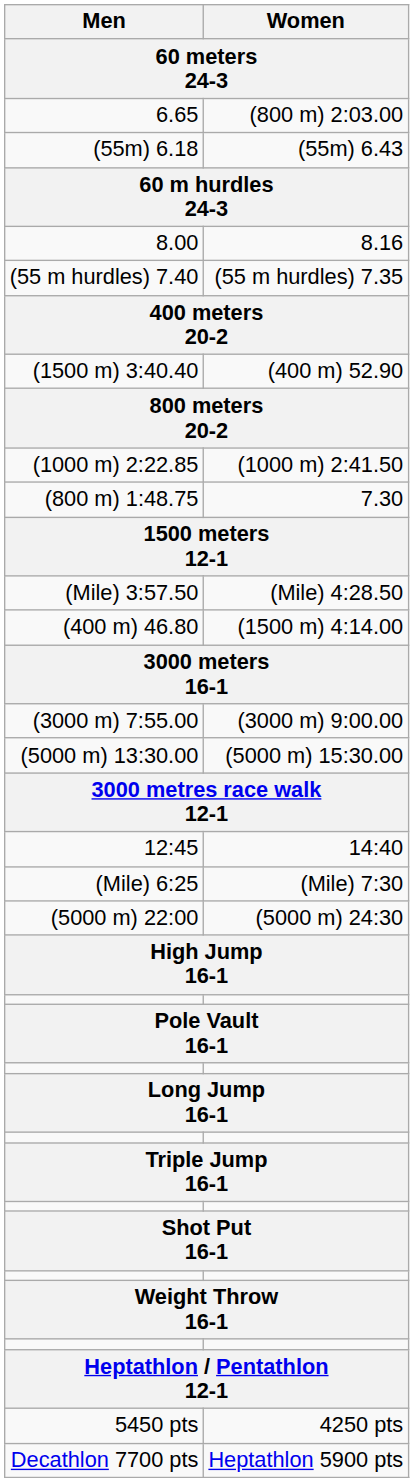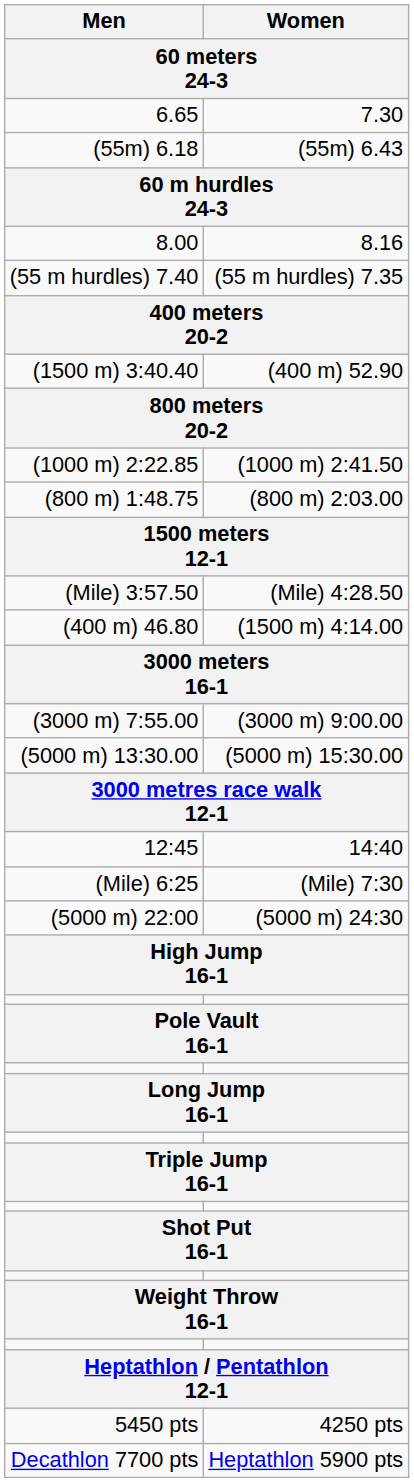(326, 115) (800 m) 2:03.00 -> (382, 115) 7.30
(382, 499) 7.30 -> (326, 499) (800 m) 2:03.00
